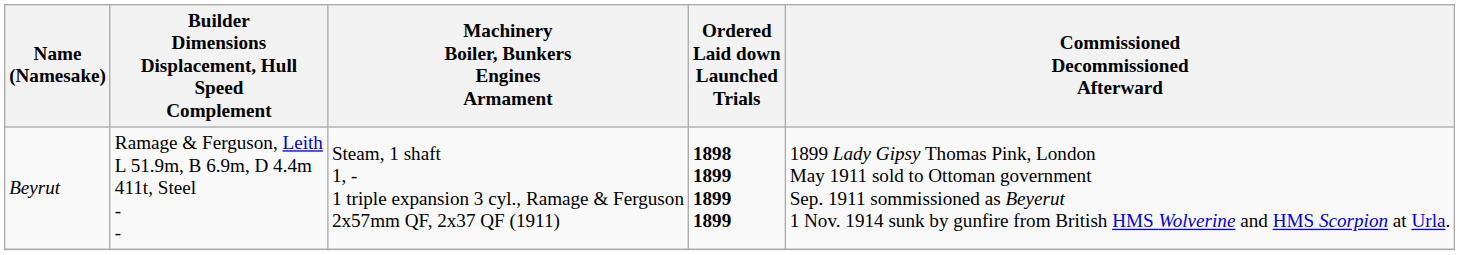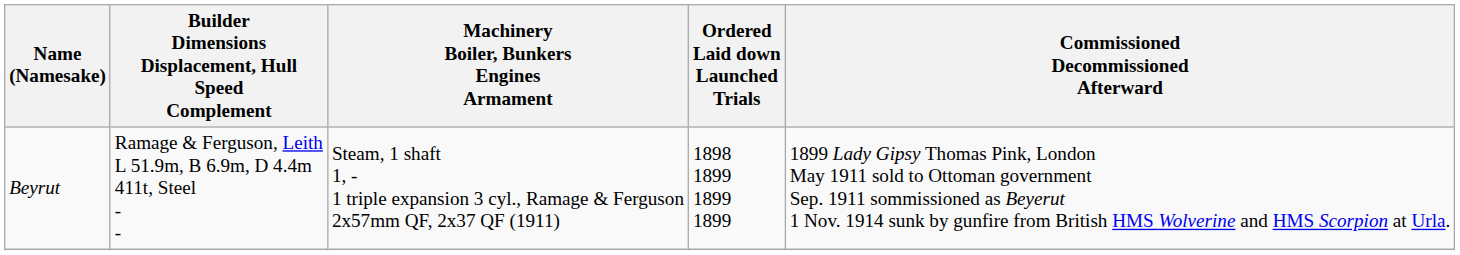(712, 187) bold -> (712, 187) normal
